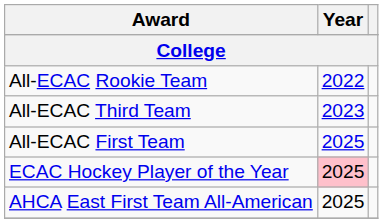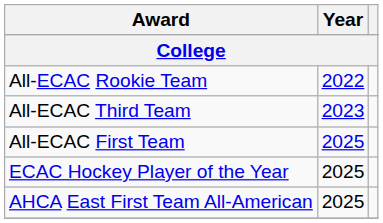(343, 171) pink background -> (343, 171) no background
